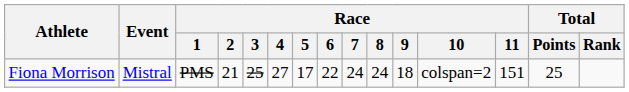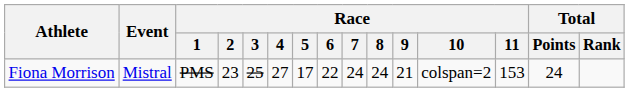(230, 73) 21 -> (230, 73) 23
(405, 73) 18 -> (405, 73) 21
(512, 73) 151 -> (512, 73) 153
(554, 73) 25 -> (554, 73) 24
